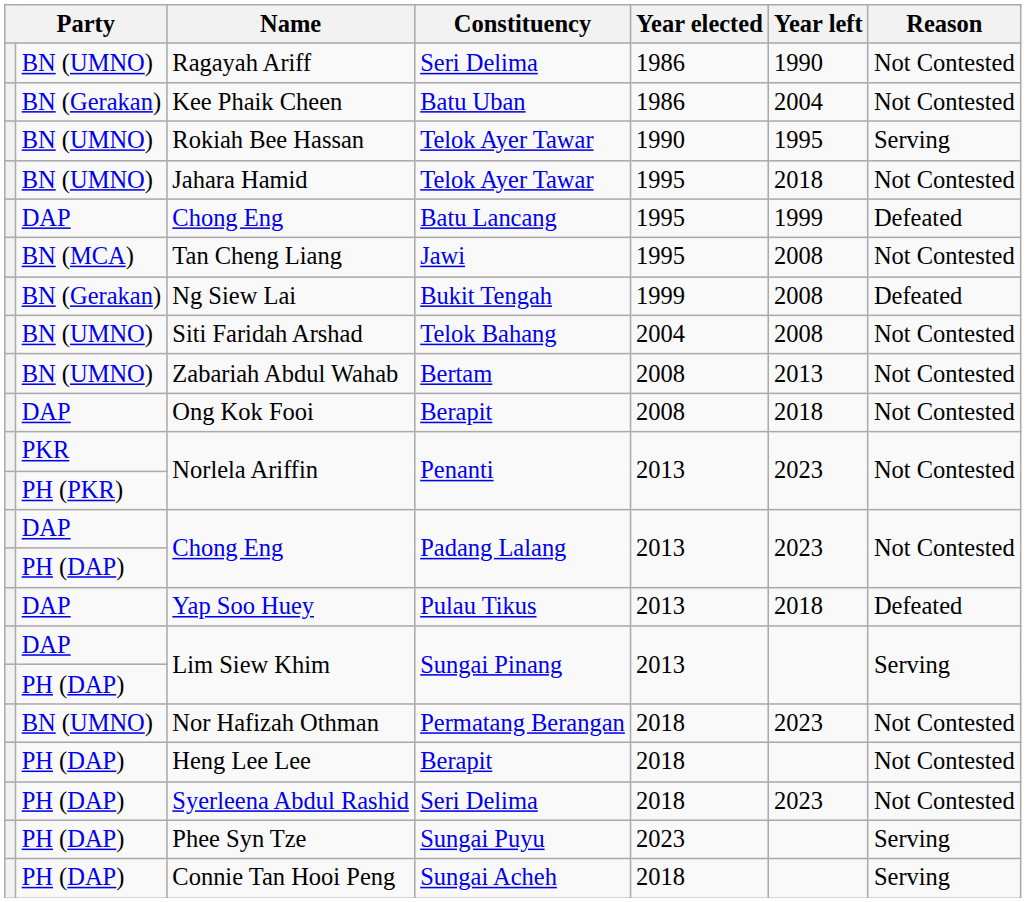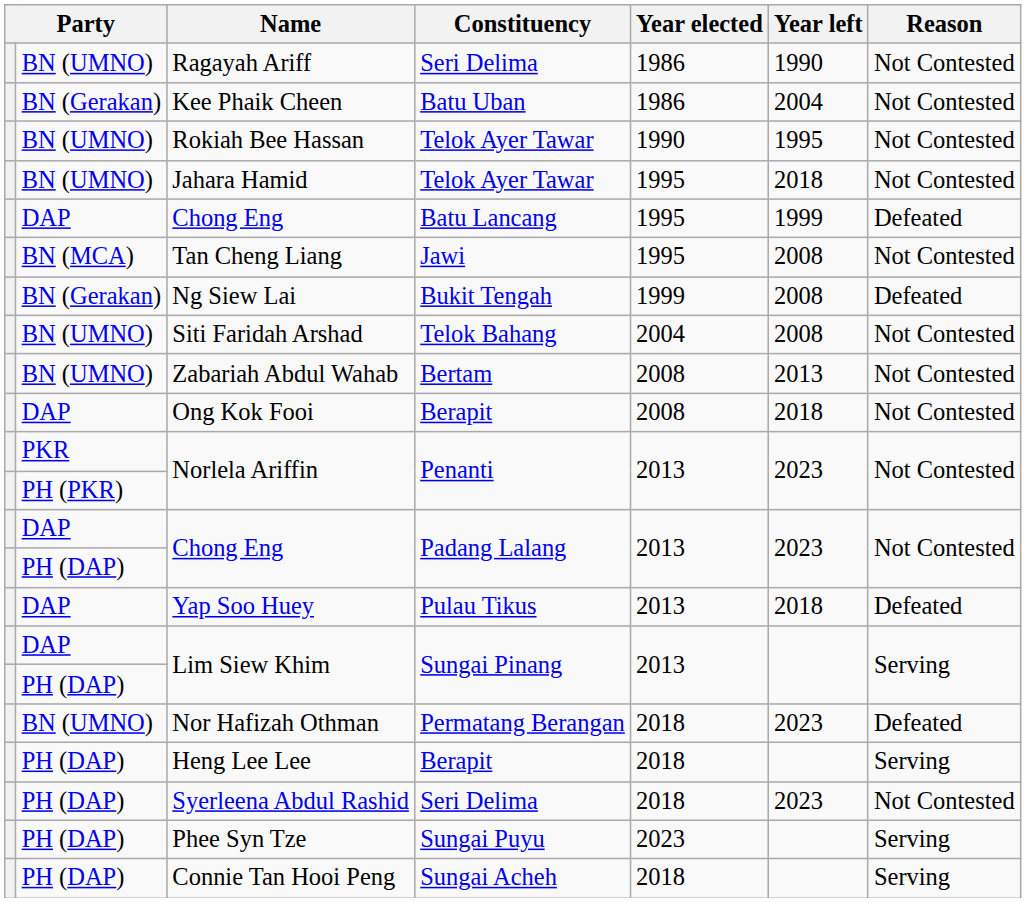(912, 140) Serving -> (944, 140) Not Contested
(944, 722) Not Contested -> (918, 722) Defeated
(944, 761) Not Contested -> (912, 761) Serving
